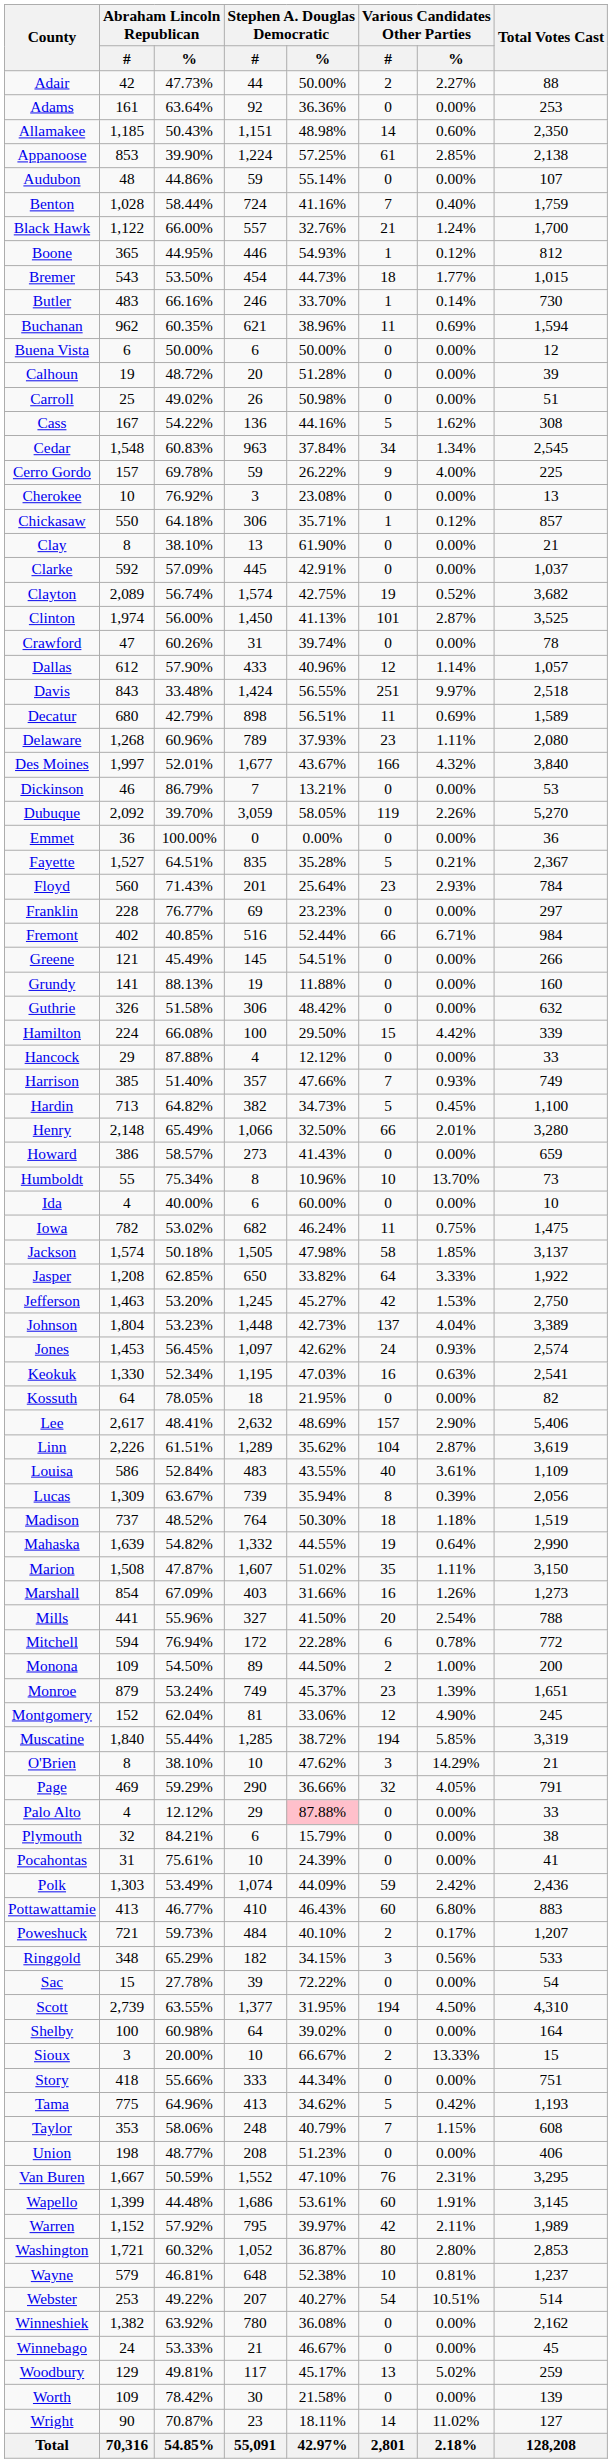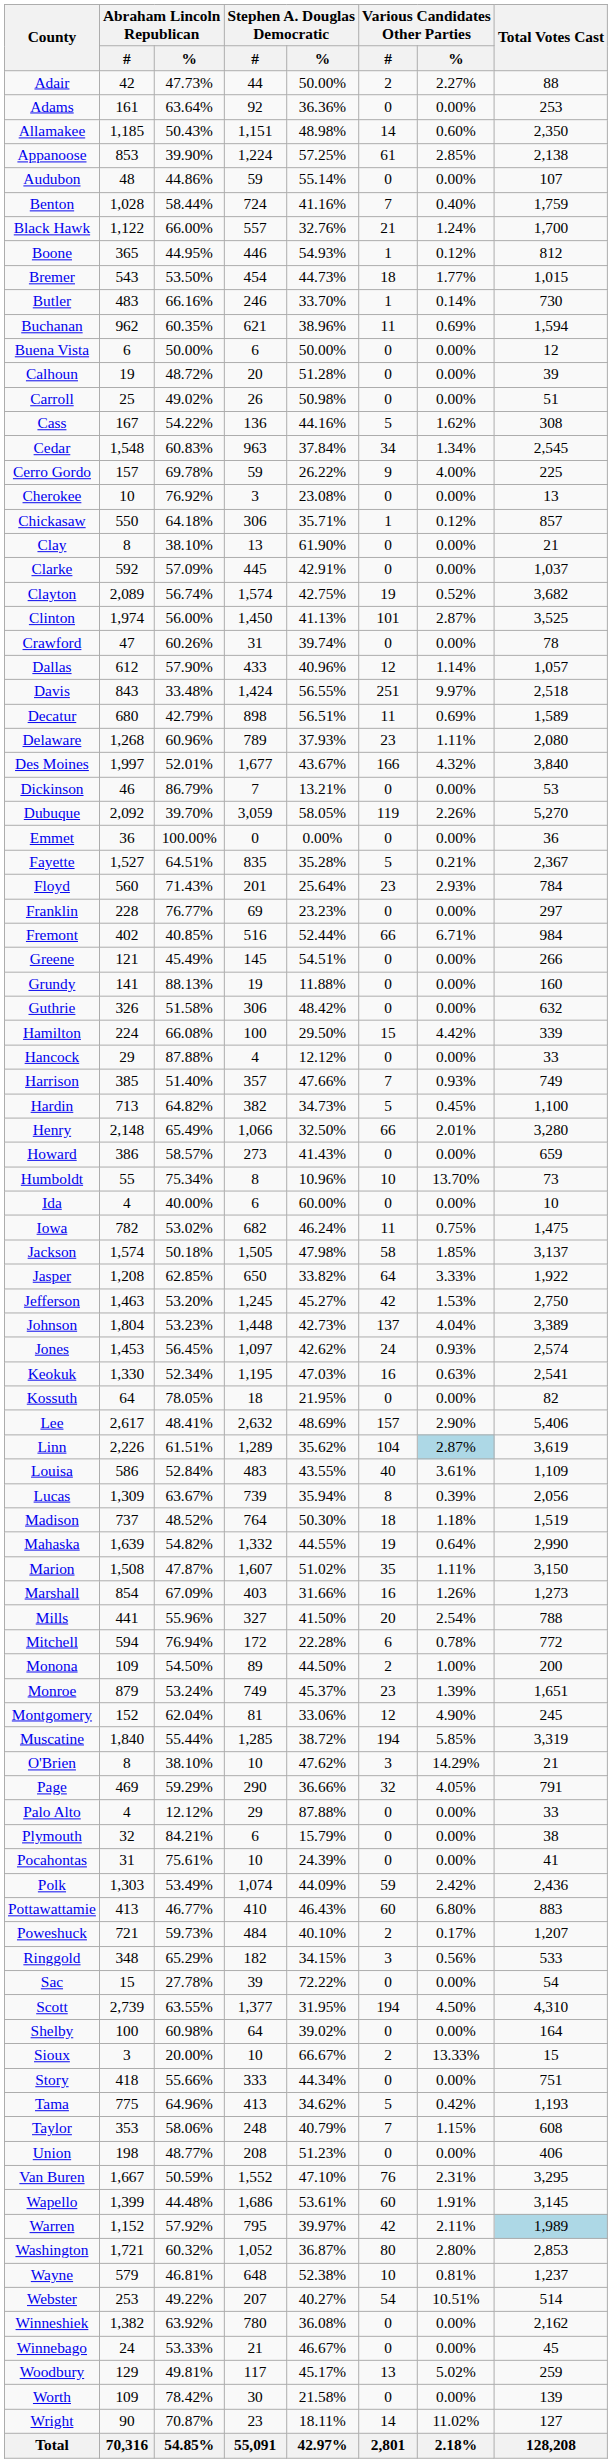(456, 1446) no background -> (456, 1446) lightblue background
(322, 1812) pink background -> (322, 1812) no background
(551, 2226) no background -> (551, 2226) lightblue background
